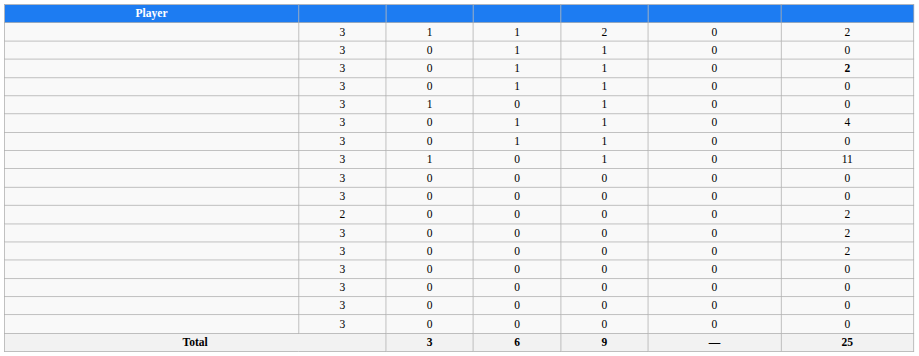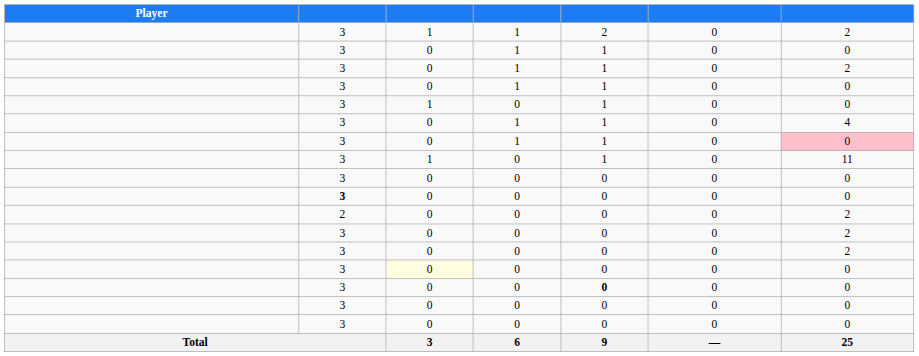(847, 68) bold -> (847, 68) normal
(847, 141) no background -> (847, 141) pink background
(342, 196) normal -> (342, 196) bold
(430, 269) no background -> (430, 269) lightyellow background
(604, 287) normal -> (604, 287) bold
